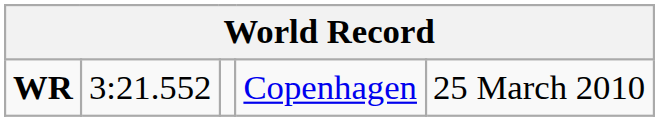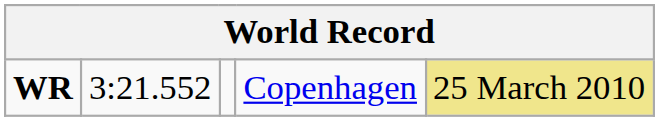(539, 87) no background -> (539, 87) khaki background
